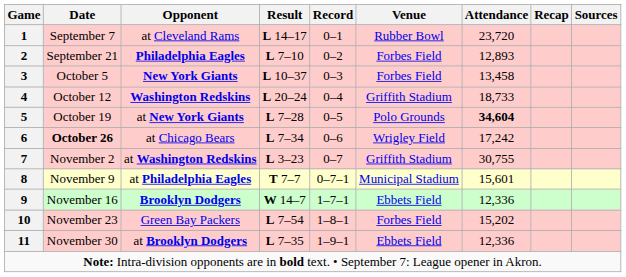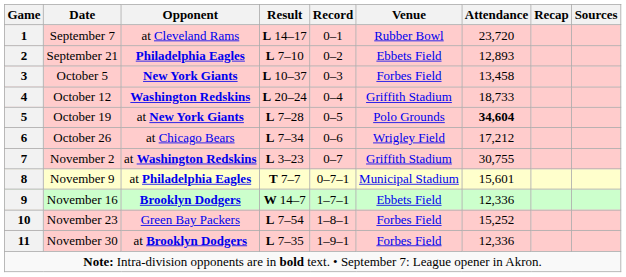(409, 55) Forbes Field -> (409, 55) Ebbets Field
(82, 138) bold -> (82, 138) normal
(496, 138) 17,242 -> (496, 138) 17,212
(496, 220) 15,202 -> (496, 220) 15,252
(409, 240) Ebbets Field -> (409, 240) Forbes Field
